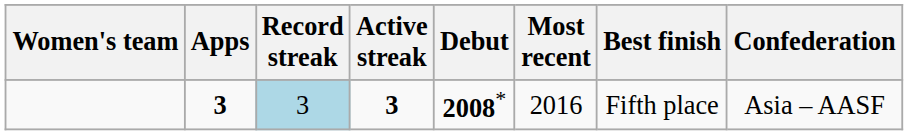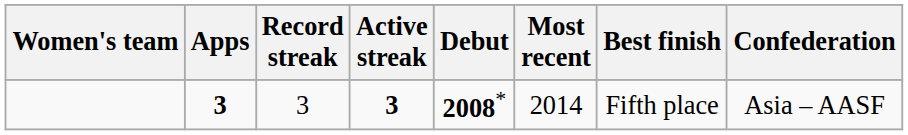(303, 104) lightblue background -> (303, 104) no background
(556, 104) 2016 -> (556, 104) 2014
